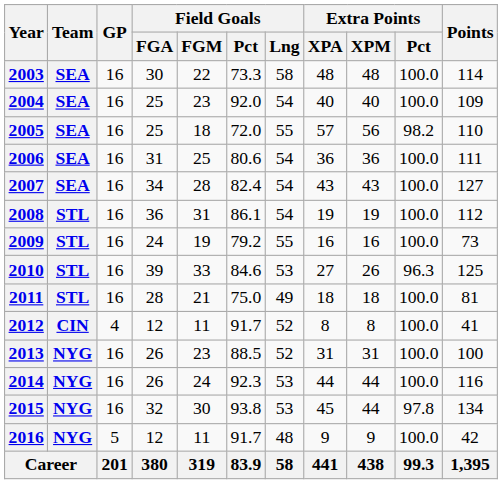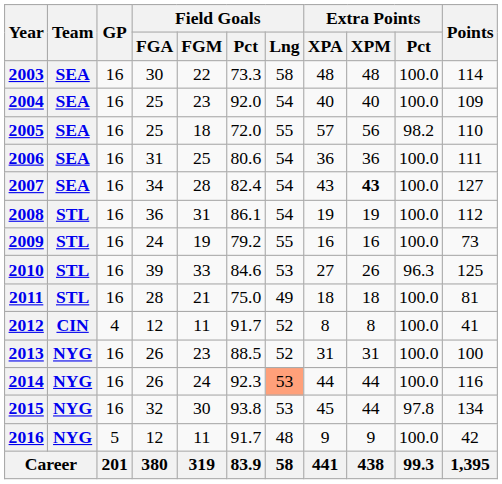(371, 185) normal -> (371, 185) bold
(284, 381) no background -> (284, 381) lightsalmon background
